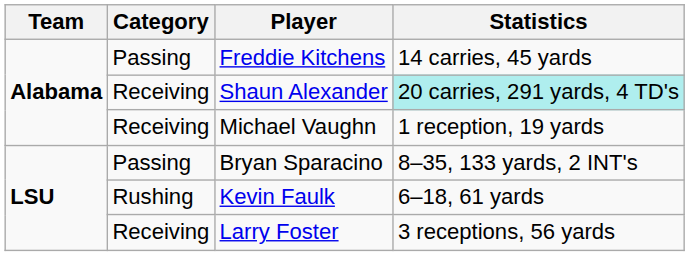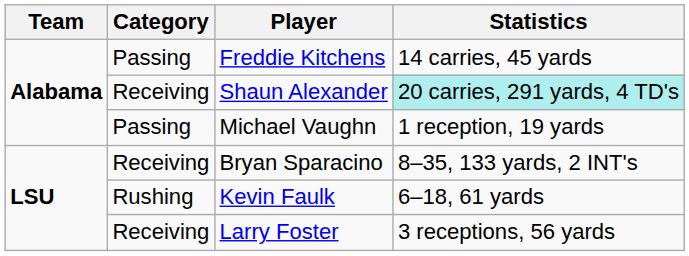(161, 127) Receiving -> (152, 127) Passing
(152, 162) Passing -> (161, 162) Receiving
